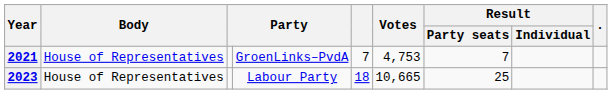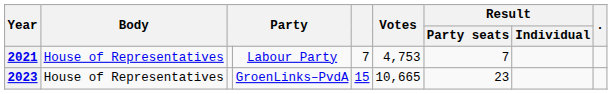(292, 57) GroenLinks–PvdA -> (292, 57) Labour Party
(292, 78) Labour Party -> (292, 78) GroenLinks–PvdA
(362, 78) 18 -> (362, 78) 15
(502, 78) 25 -> (502, 78) 23
